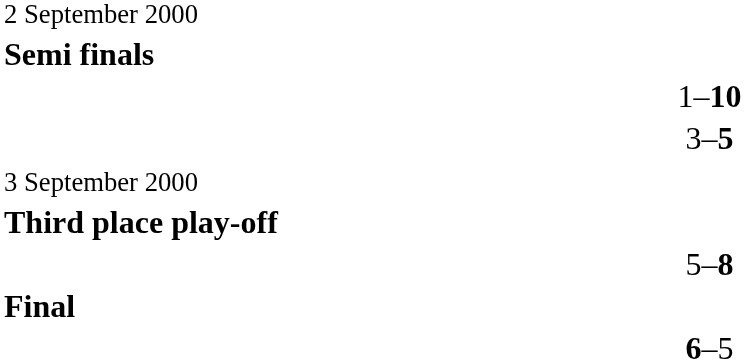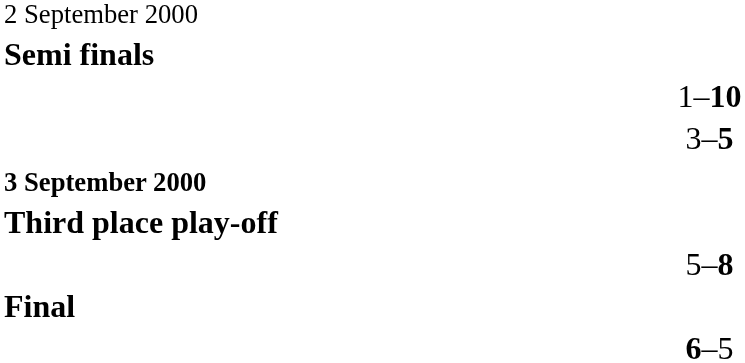(101, 182) normal -> (105, 180) bold
